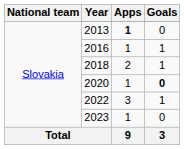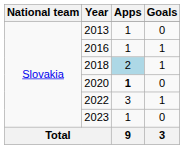(128, 30) bold -> (128, 30) normal
(128, 65) no background -> (128, 65) lightblue background
(128, 83) normal -> (128, 83) bold
(162, 83) bold -> (162, 83) normal
